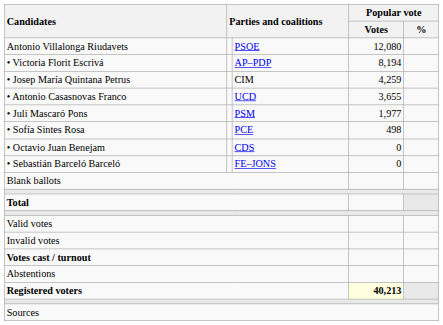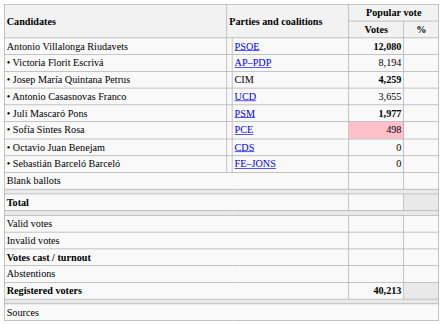(387, 46) normal -> (387, 46) bold
(390, 80) normal -> (390, 80) bold
(390, 113) normal -> (390, 113) bold
(394, 130) no background -> (394, 130) pink background
(387, 291) lightyellow background -> (387, 291) no background
